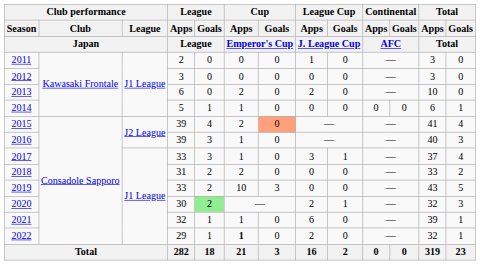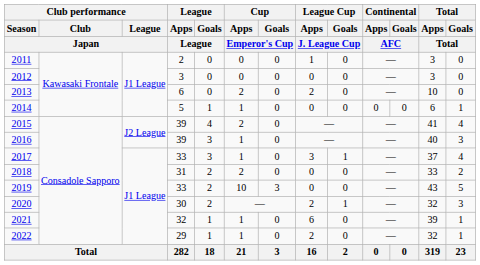(277, 124) lightsalmon background -> (277, 124) no background
(209, 204) lightgreen background -> (209, 204) no background
(241, 236) bold -> (241, 236) normal
